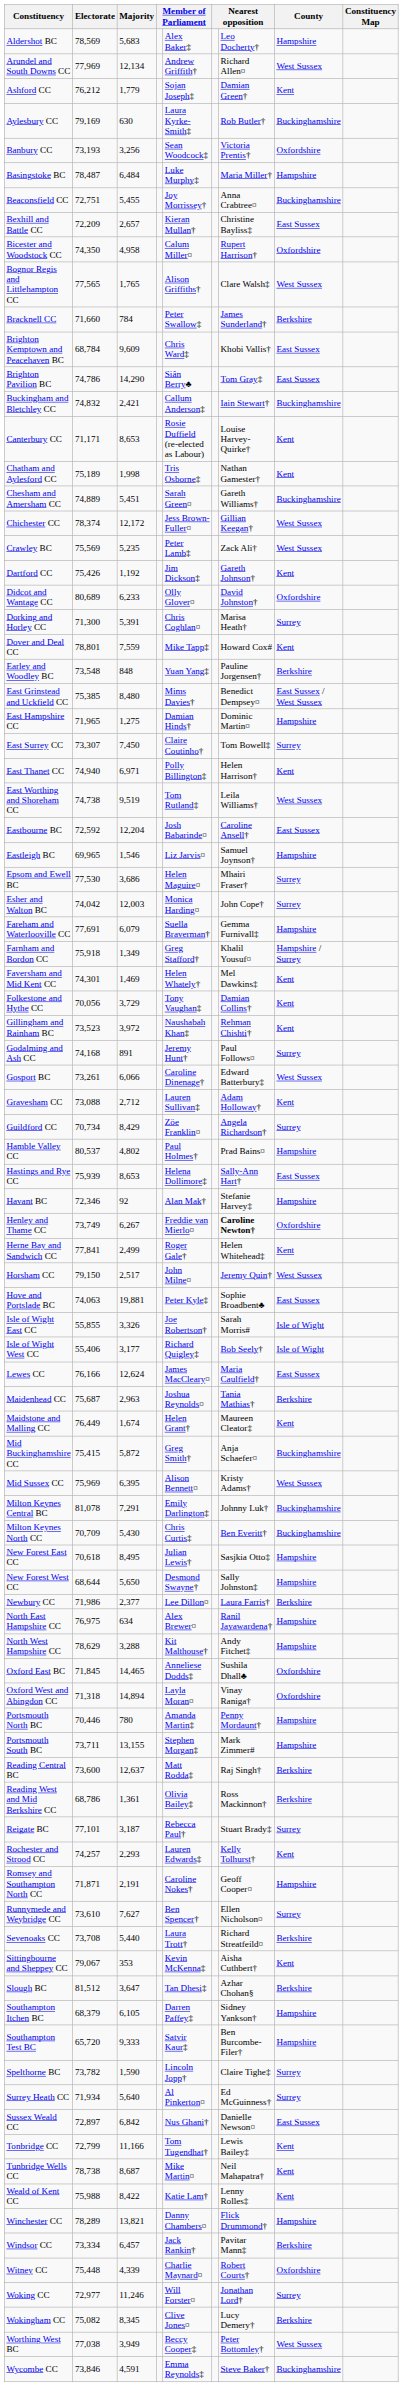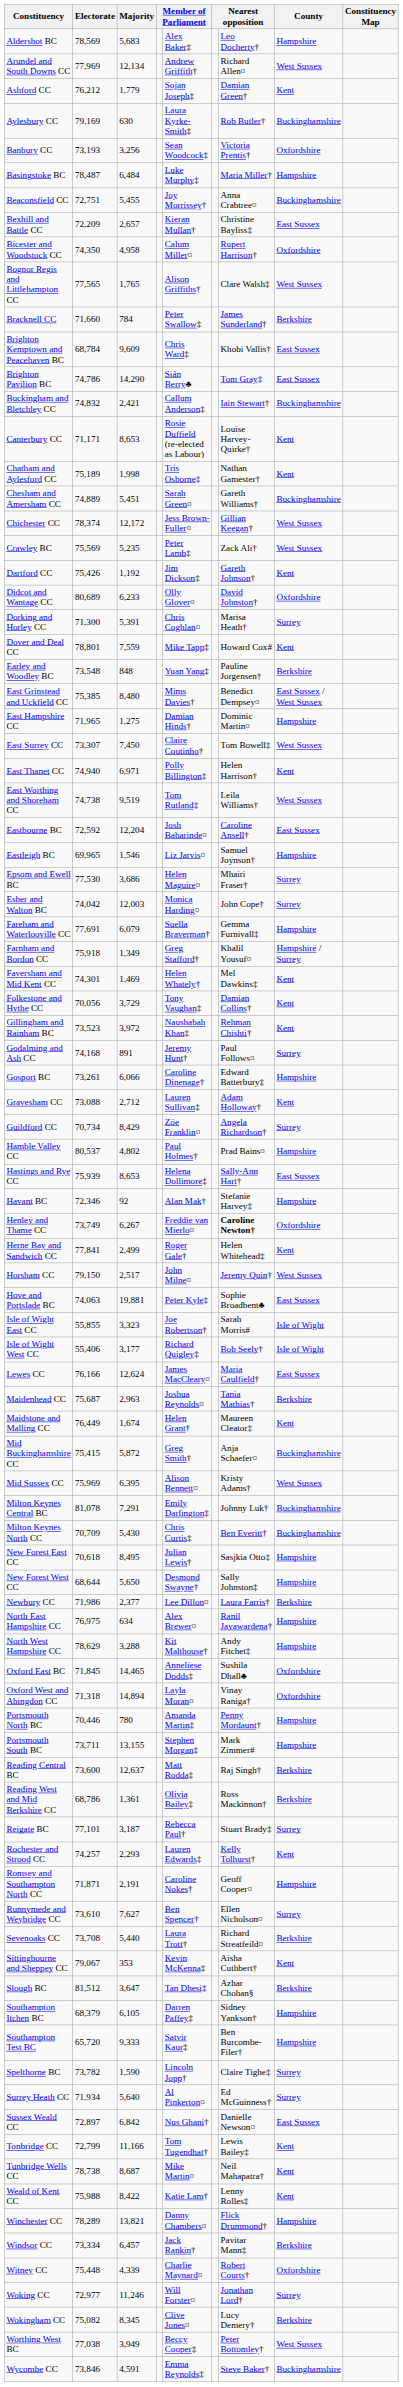(289, 745) Surrey -> (299, 745) West Sussex
(299, 1077) West Sussex -> (296, 1077) Hampshire
(129, 1324) 3,326 -> (129, 1324) 3,323
